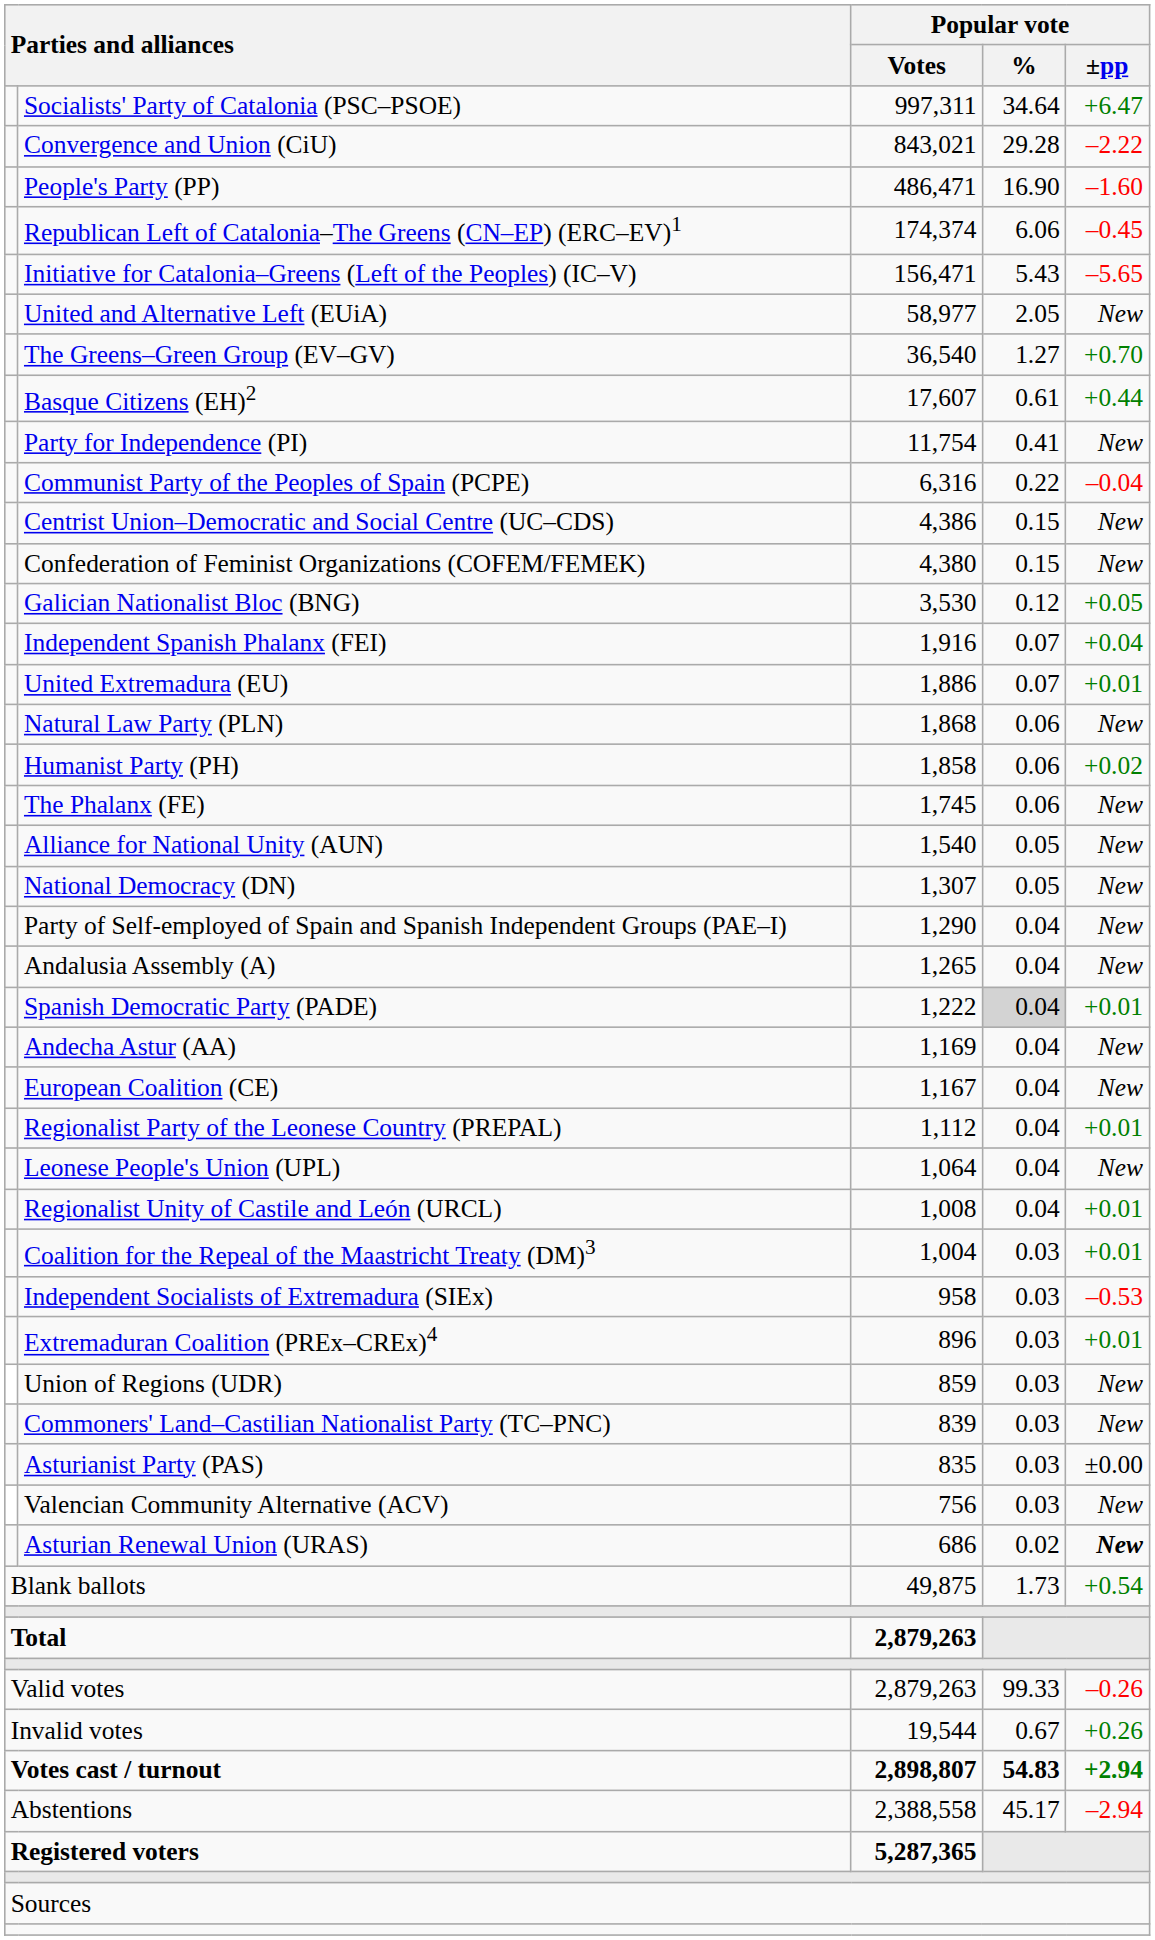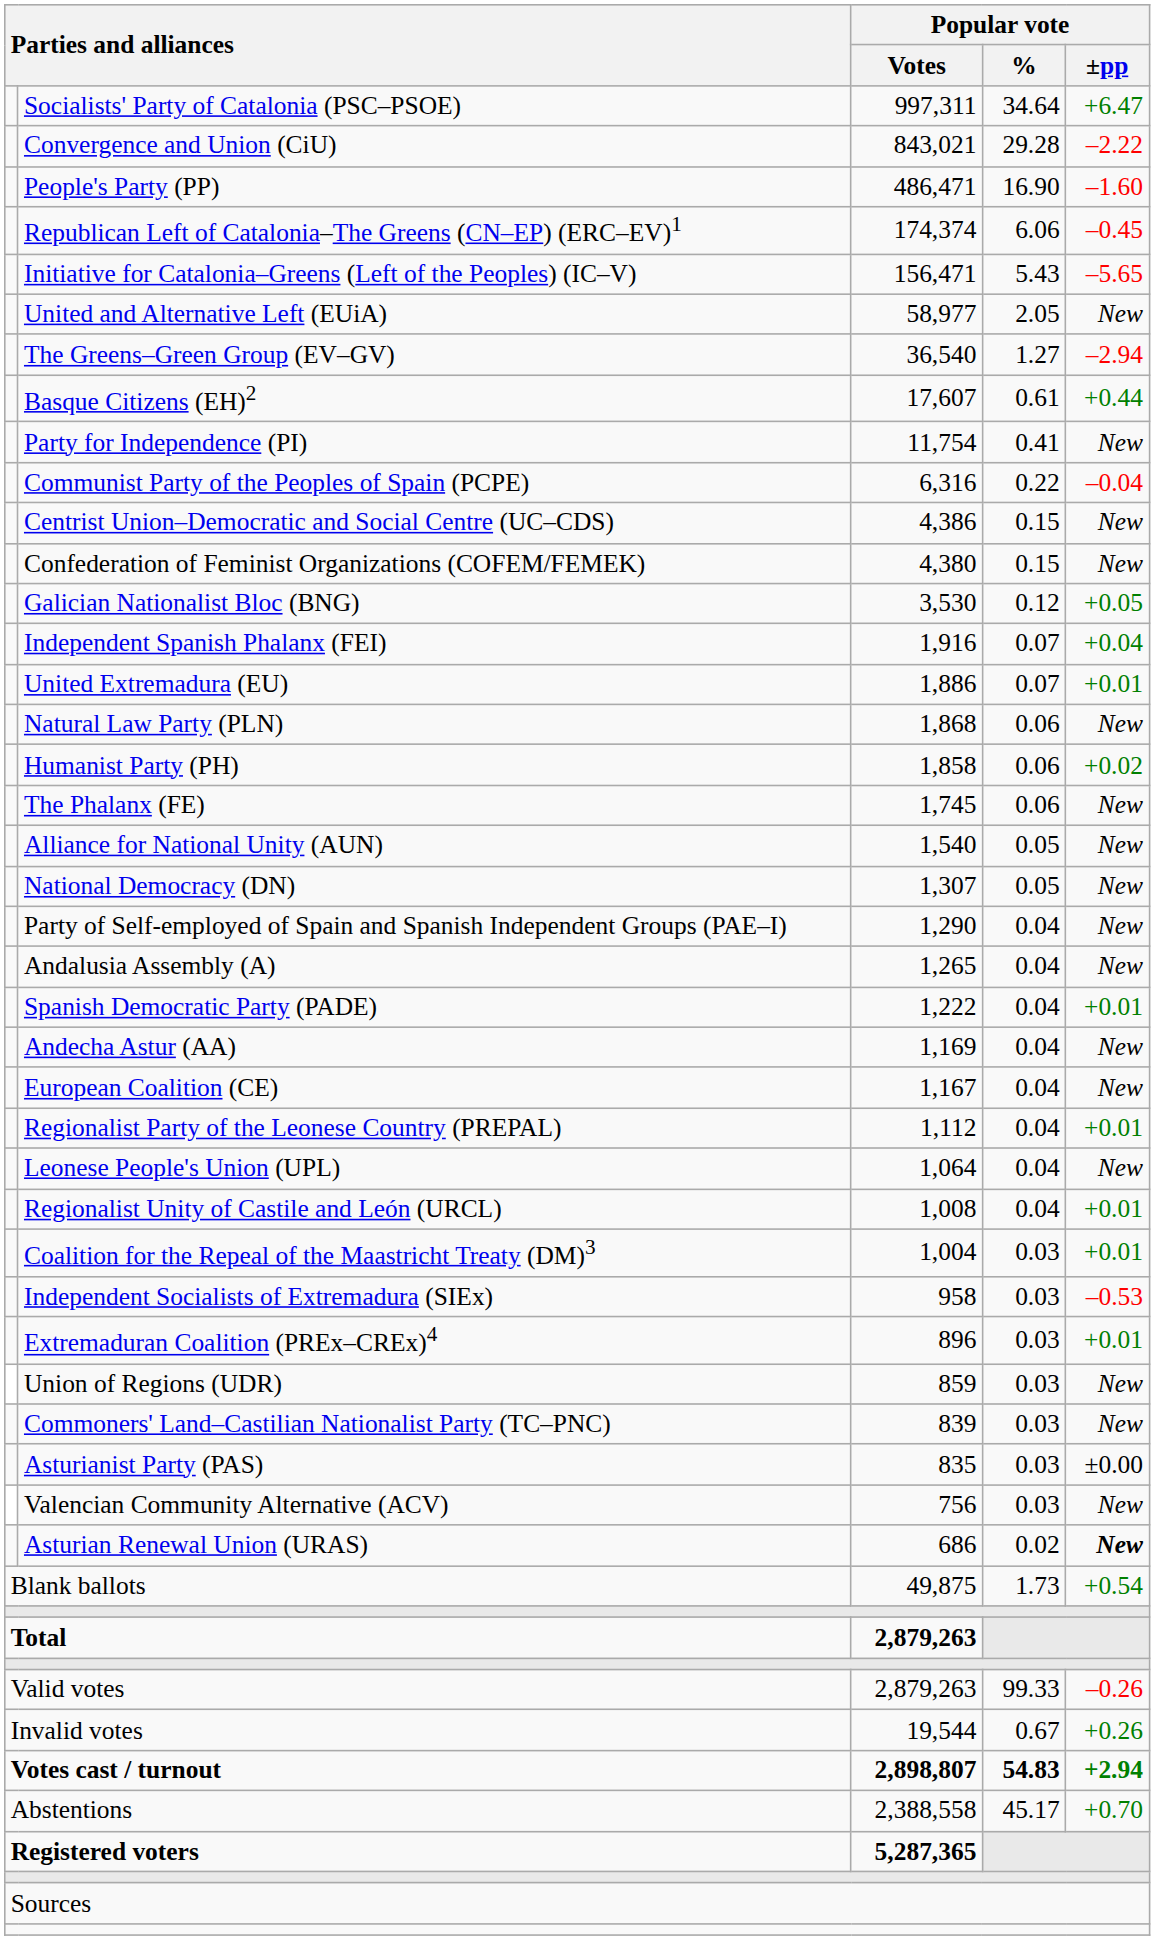(1113, 354) +0.70 -> (1114, 354) –2.94
(1037, 1006) lightgrey background -> (1037, 1006) no background
(1114, 1810) –2.94 -> (1113, 1810) +0.70
